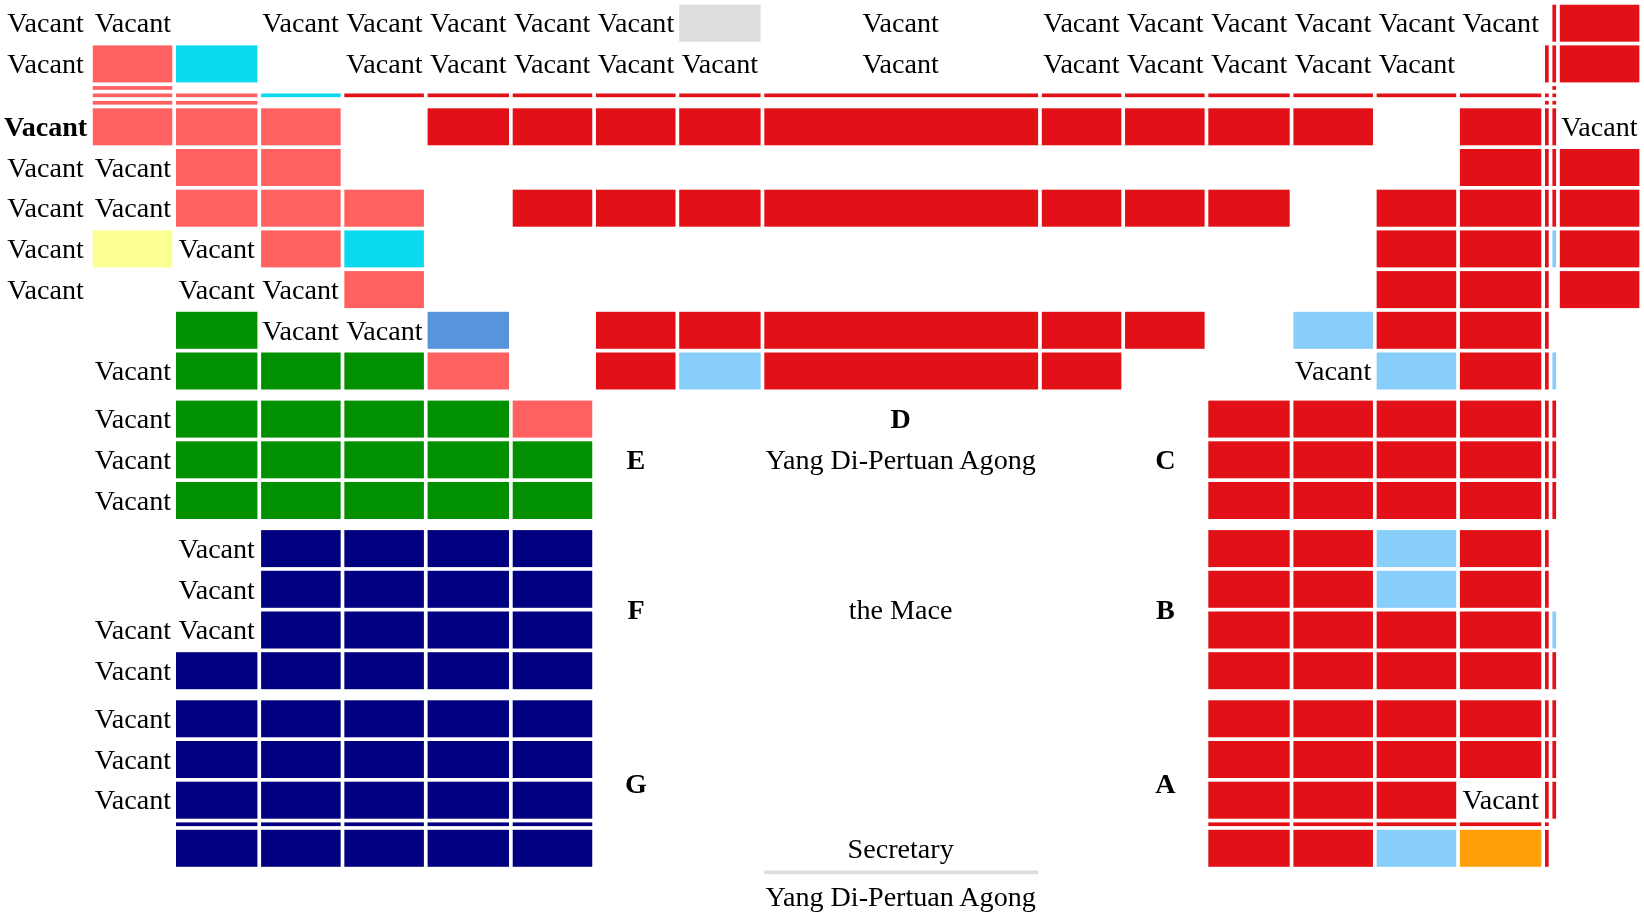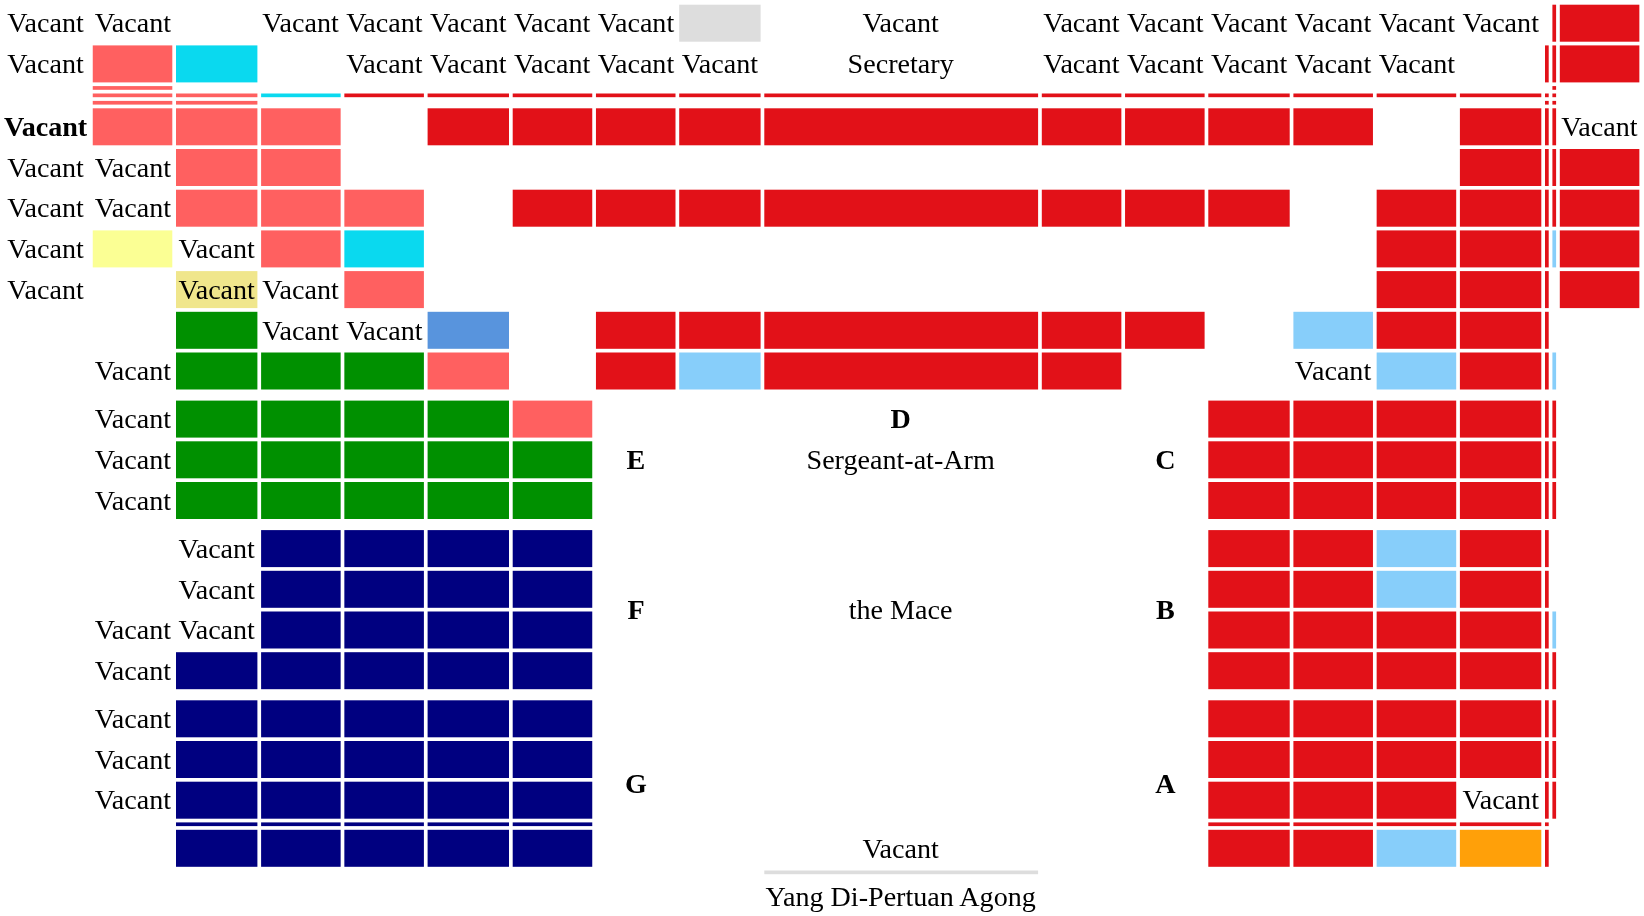(901, 63) Vacant -> (901, 63) Secretary
(217, 289) no background -> (217, 289) khaki background
(901, 459) Yang Di-Pertuan Agong -> (901, 459) Sergeant-at-Arm
(901, 847) Secretary -> (901, 847) Vacant
